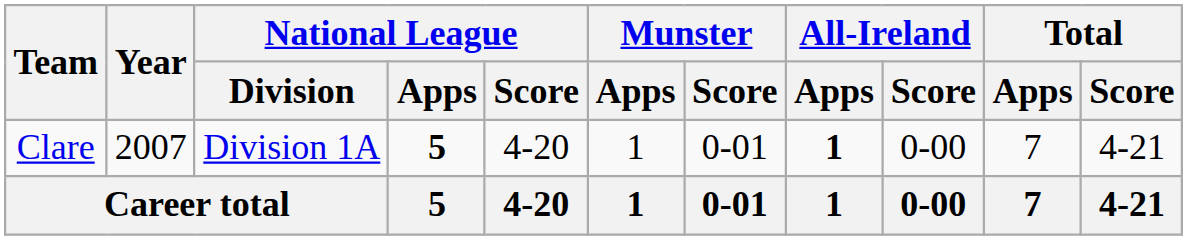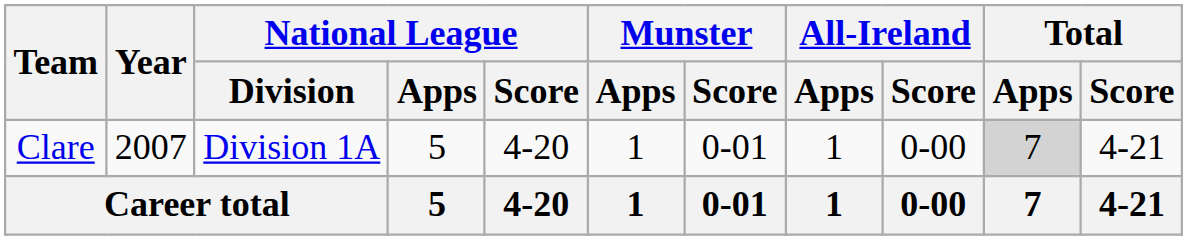(437, 147) bold -> (437, 147) normal
(834, 147) bold -> (834, 147) normal
(1033, 147) no background -> (1033, 147) lightgrey background
